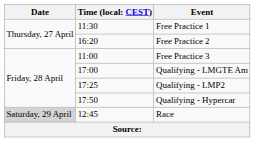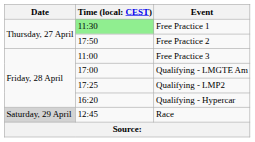(88, 26) no background -> (88, 26) lightgreen background
(88, 41) 16:20 -> (88, 41) 17:50
(88, 100) 17:50 -> (88, 100) 16:20
